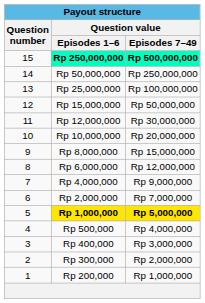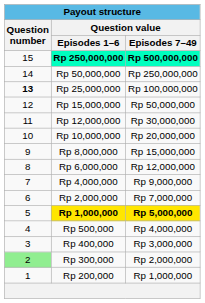(28, 89) normal -> (28, 89) bold
(28, 259) no background -> (28, 259) lightgreen background
